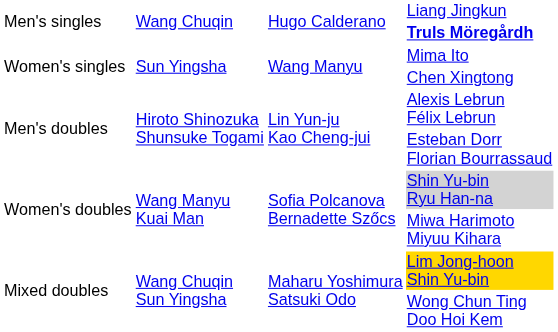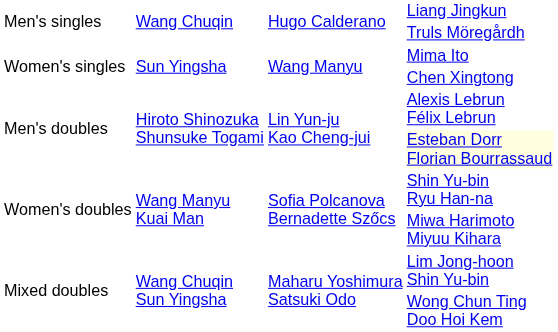(470, 33) bold -> (466, 33) normal
(479, 149) no background -> (479, 149) lightyellow background
(450, 189) lightgrey background -> (450, 189) no background
(460, 270) gold background -> (460, 270) no background
